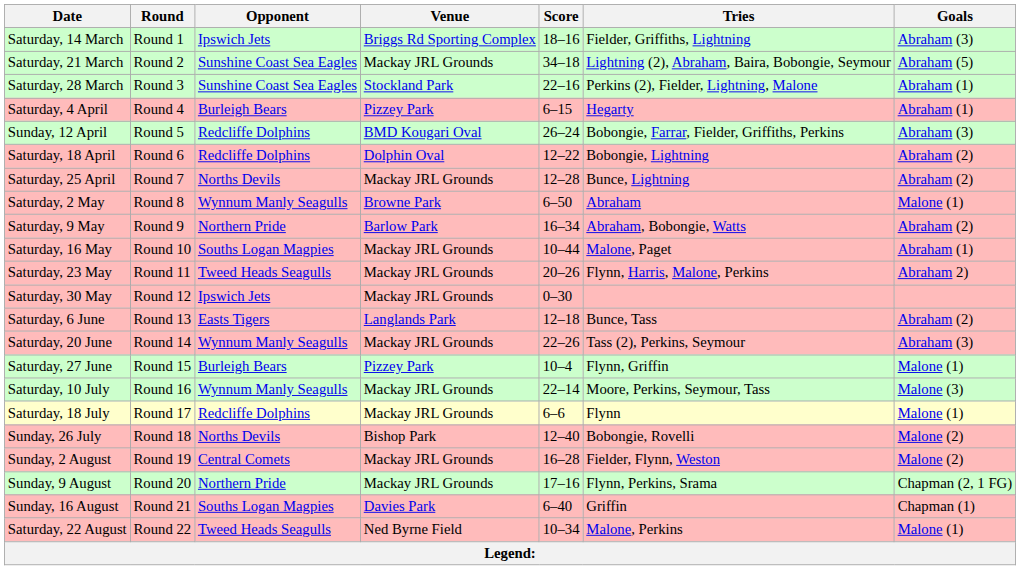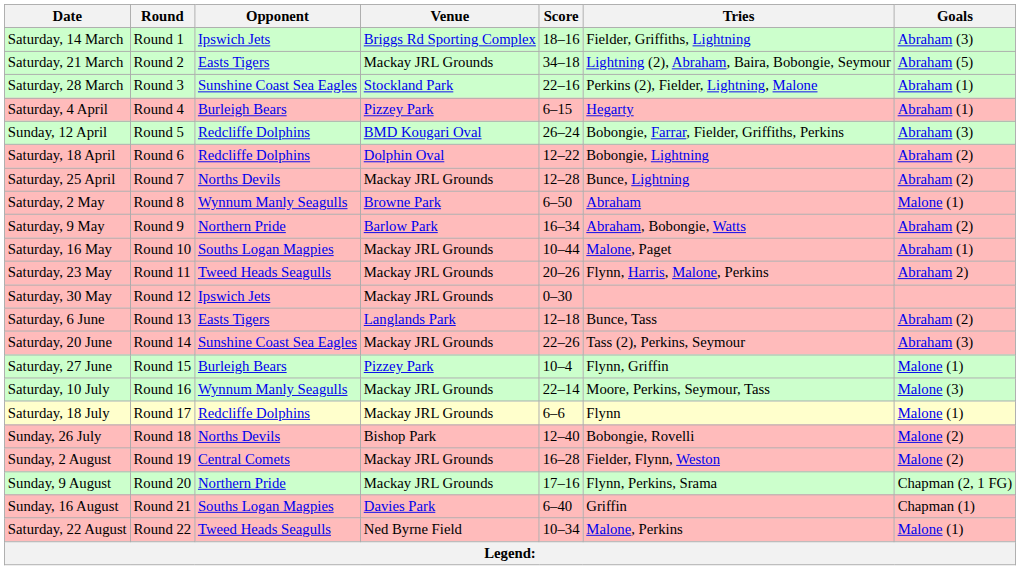(277, 62) Sunshine Coast Sea Eagles -> (234, 62) Easts Tigers
(273, 343) Wynnum Manly Seagulls -> (277, 343) Sunshine Coast Sea Eagles
